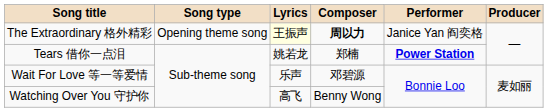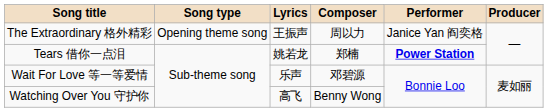(290, 33) lightyellow background -> (290, 33) no background
(347, 33) bold -> (347, 33) normal
